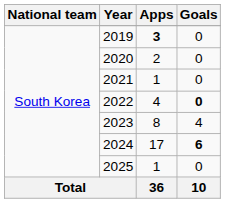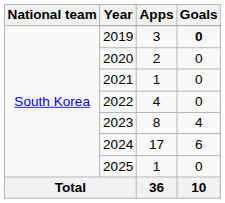(157, 36) bold -> (157, 36) normal
(199, 36) normal -> (199, 36) bold
(199, 101) bold -> (199, 101) normal
(199, 144) bold -> (199, 144) normal
